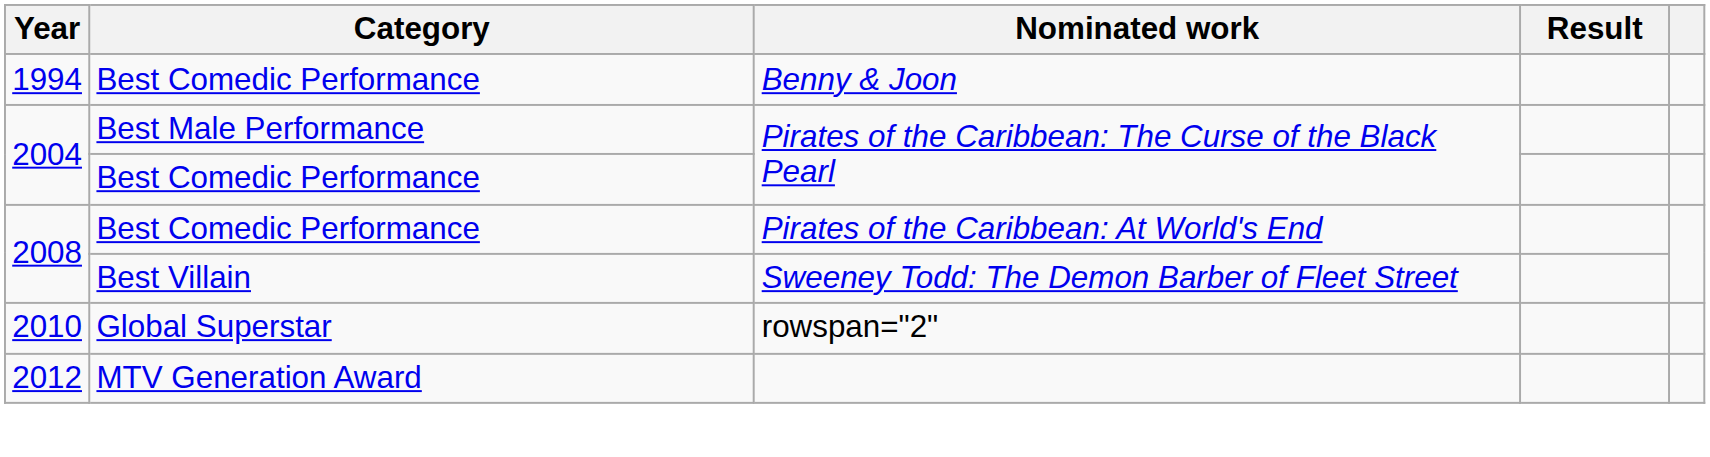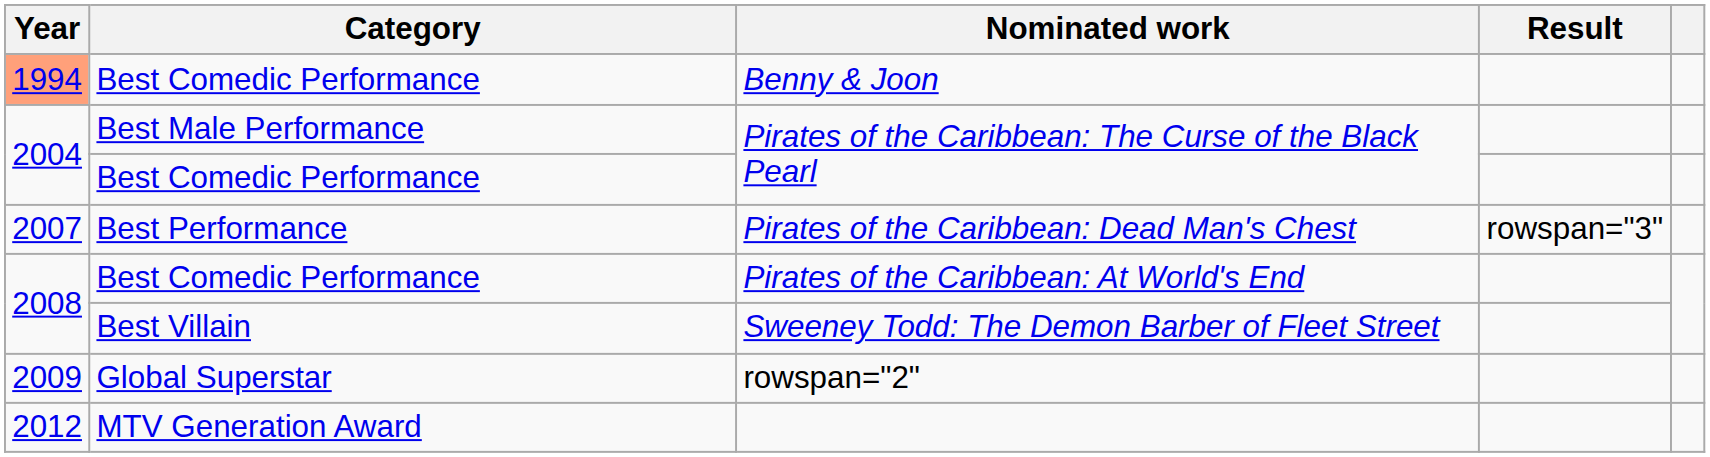(47, 79) no background -> (47, 79) lightsalmon background
+ row: (222, 228)
(47, 327) 2010 -> (47, 377) 2009
